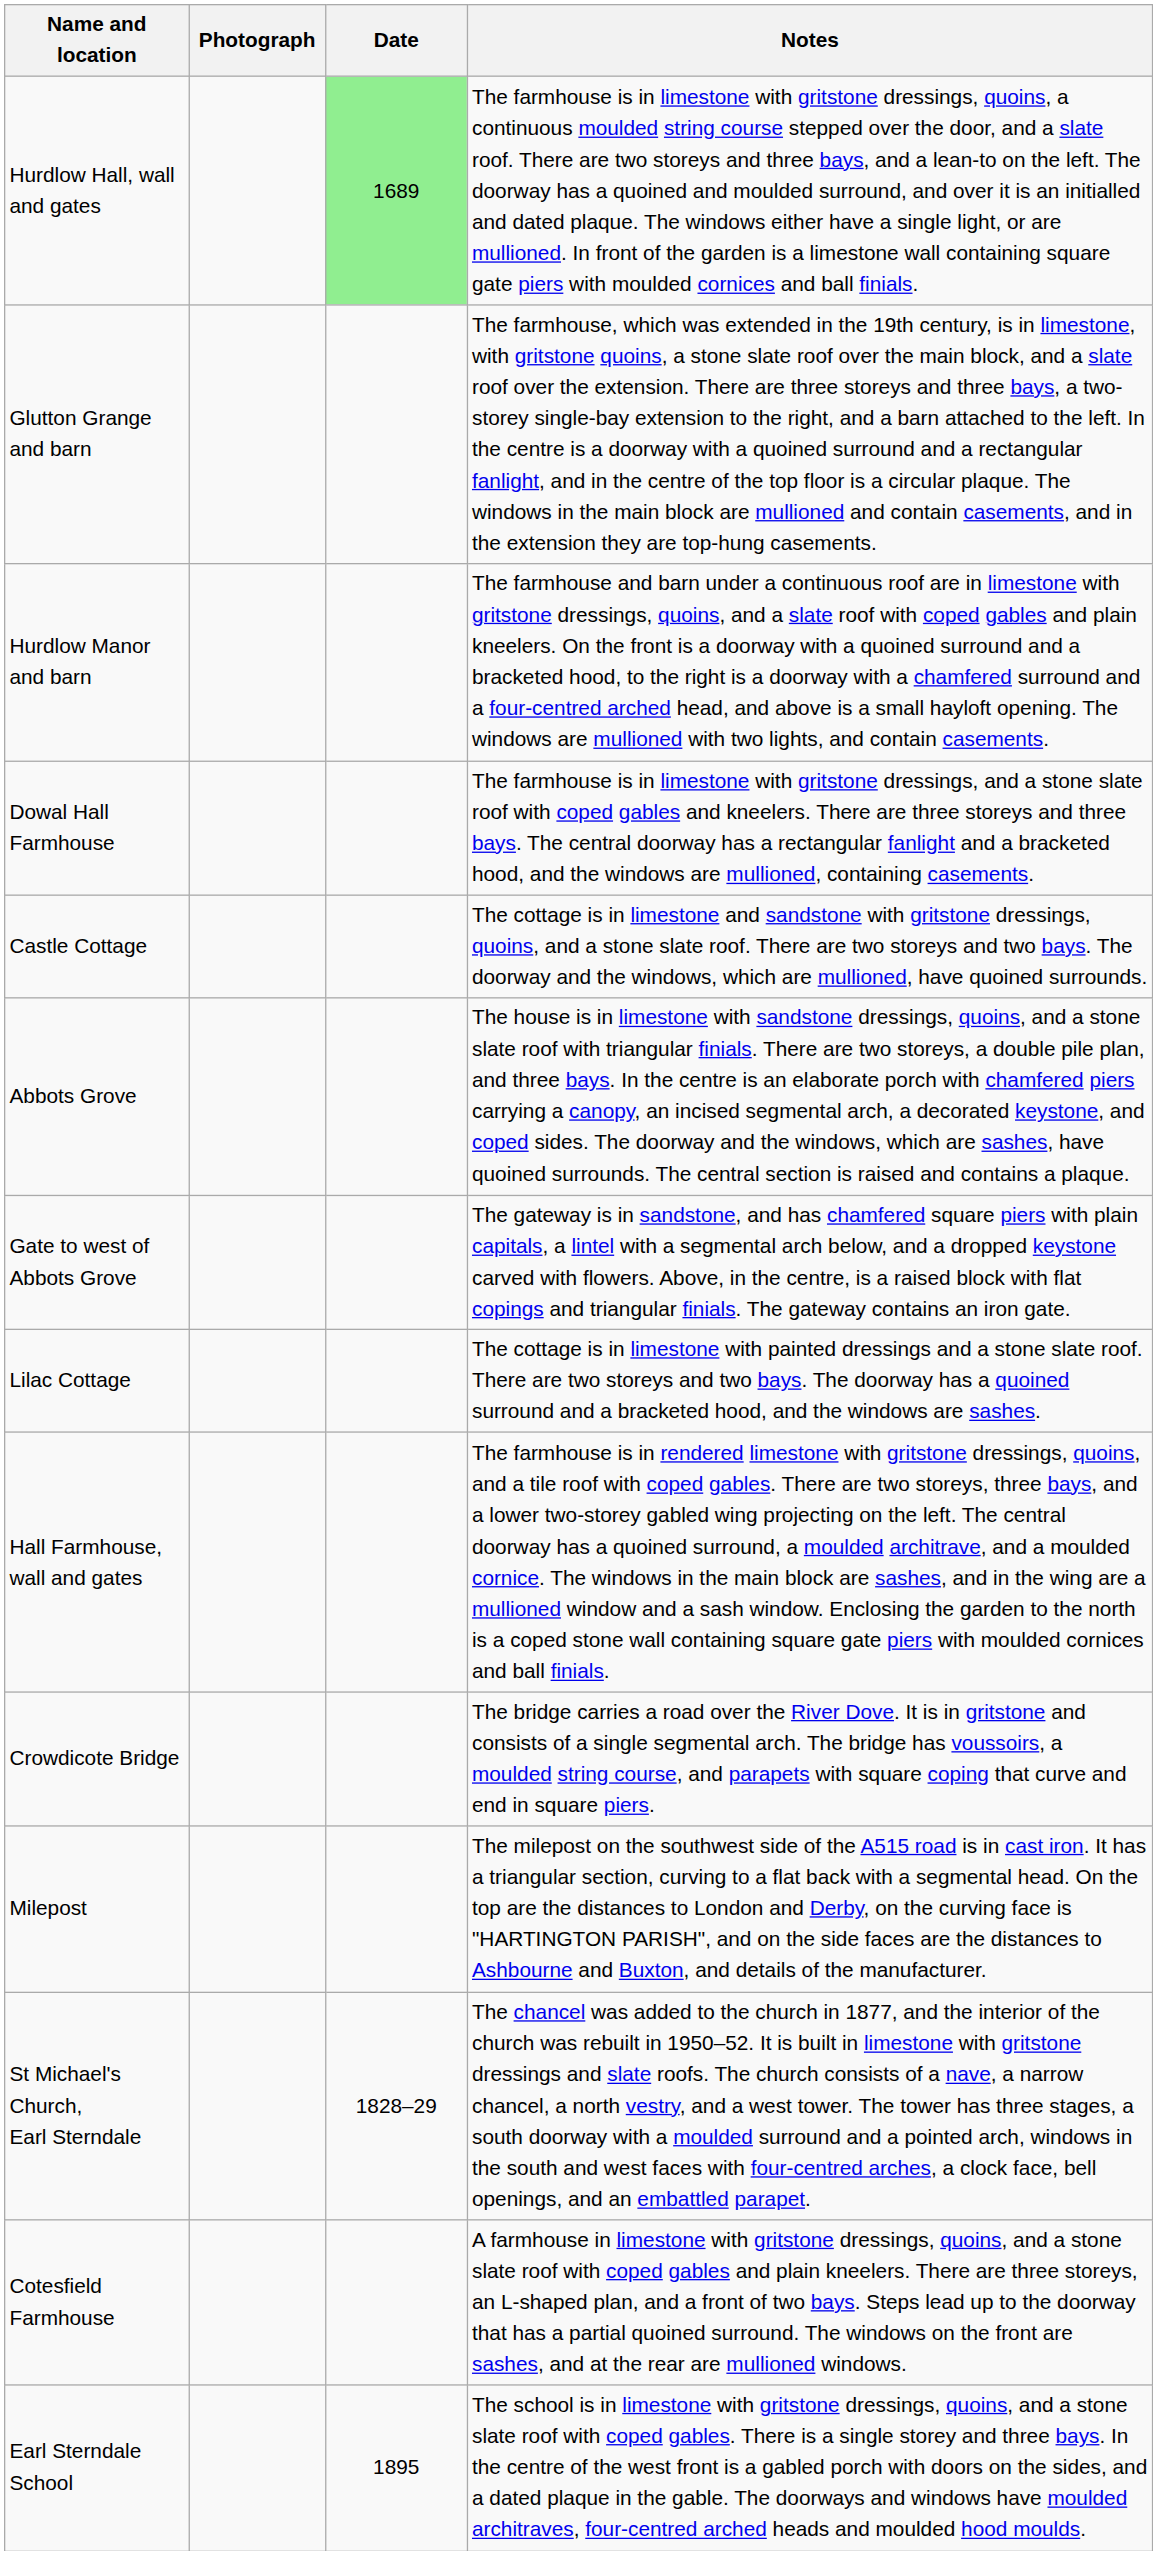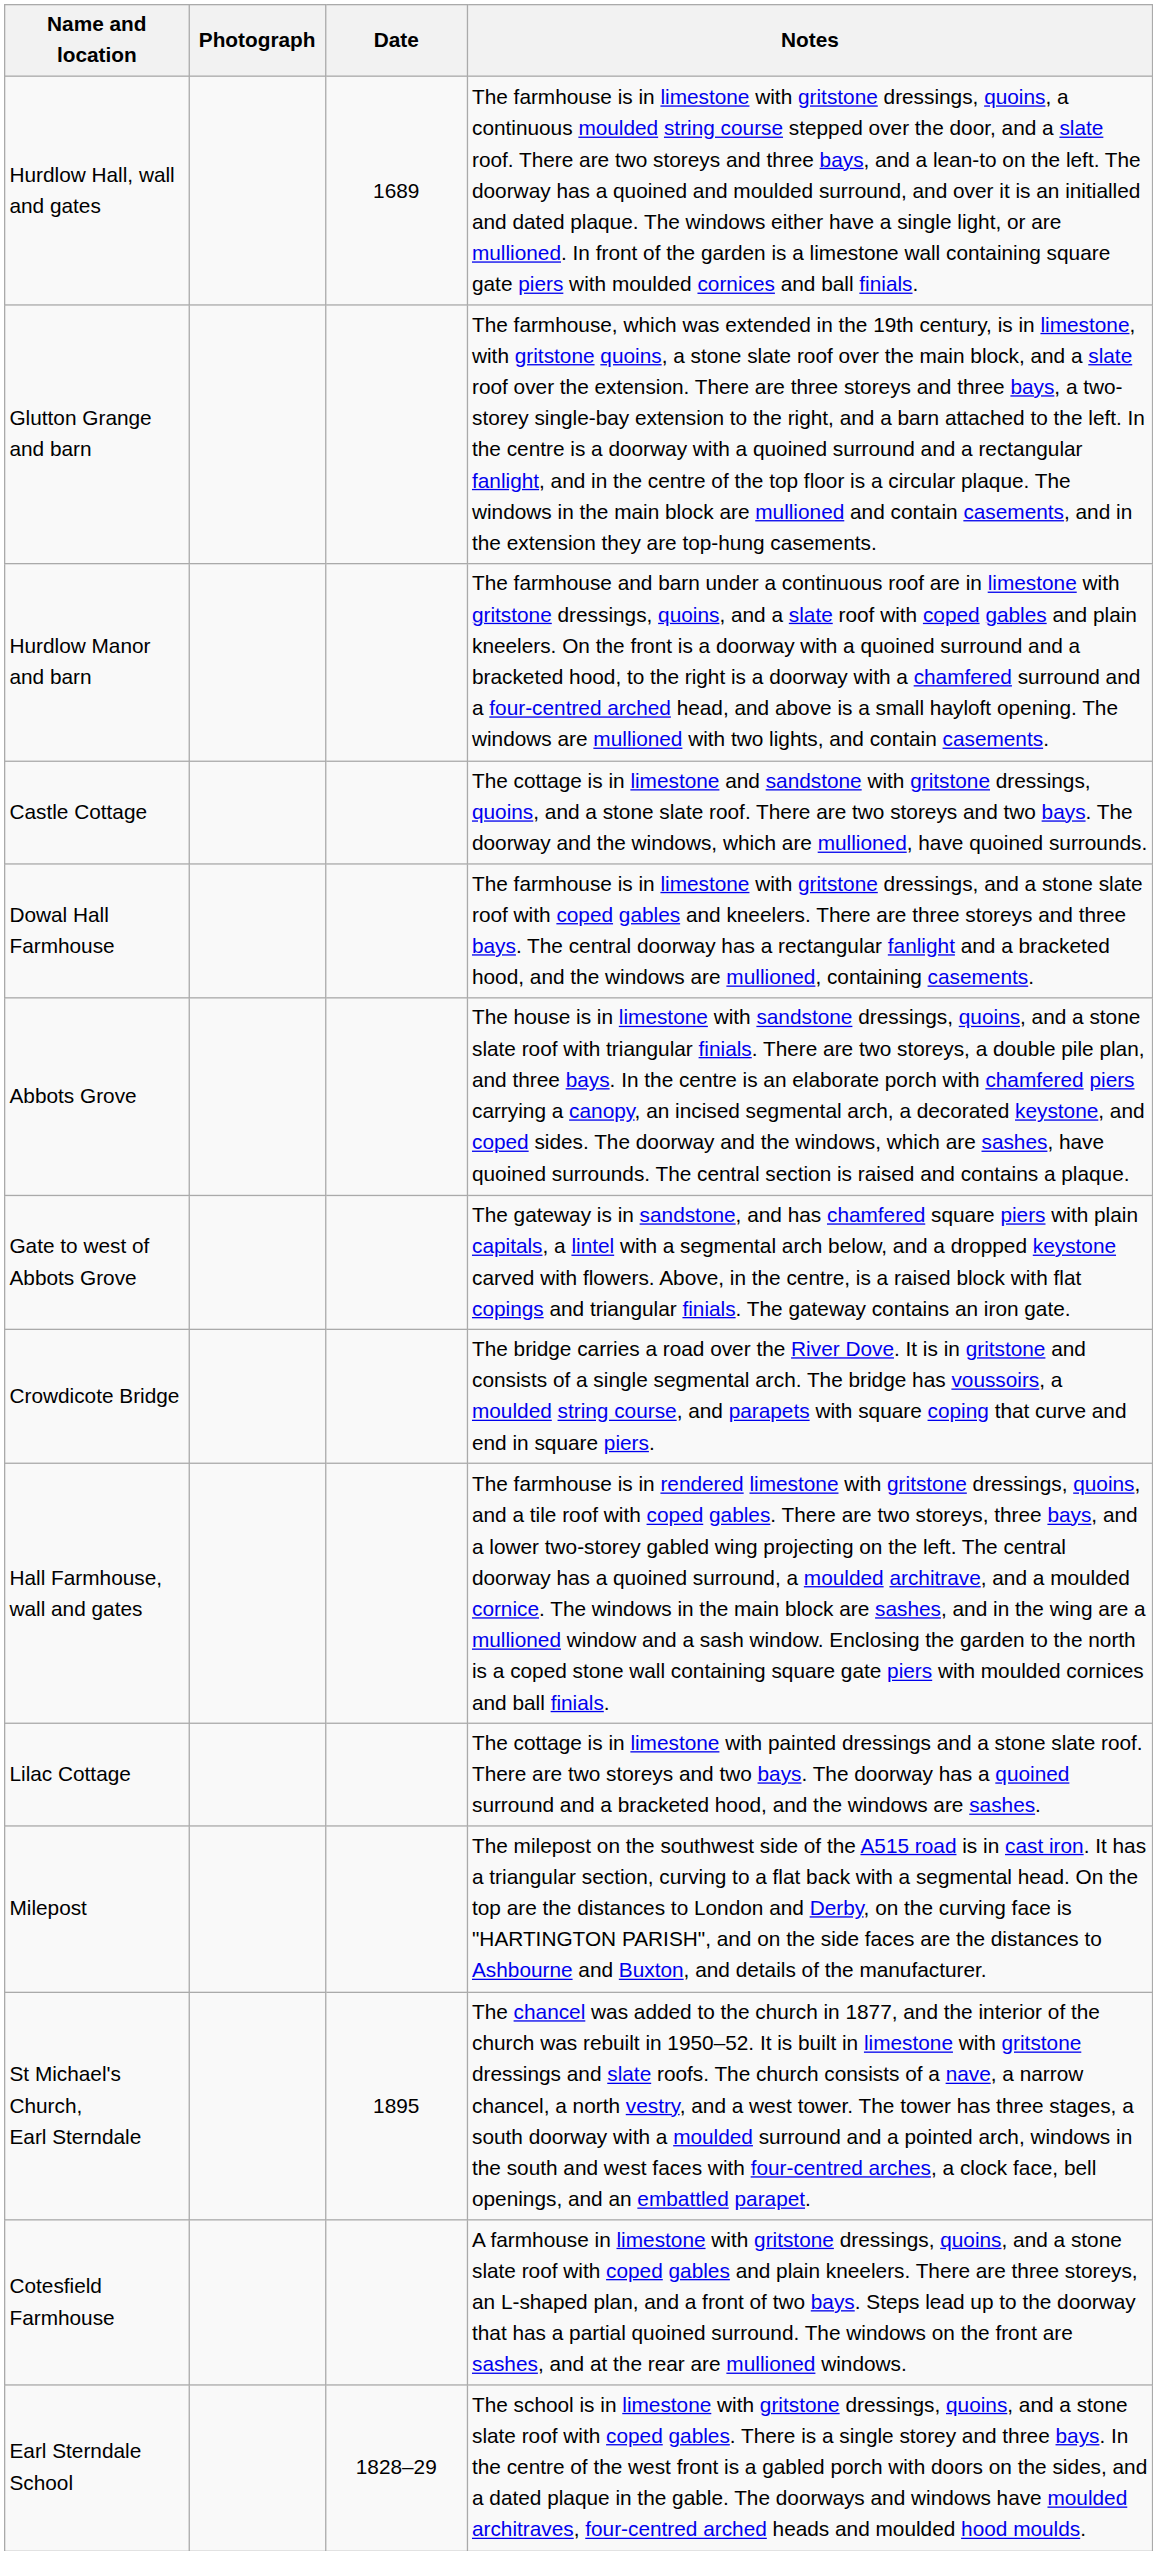(396, 190) lightgreen background -> (396, 190) no background
rows swapped: (78, 946) <-> (62, 827)
rows swapped: (94, 1758) <-> (70, 1380)
(396, 2105) 1828–29 -> (396, 2105) 1895
(396, 2467) 1895 -> (396, 2467) 1828–29
